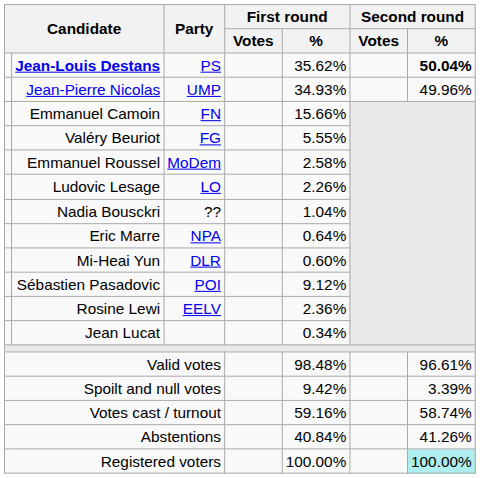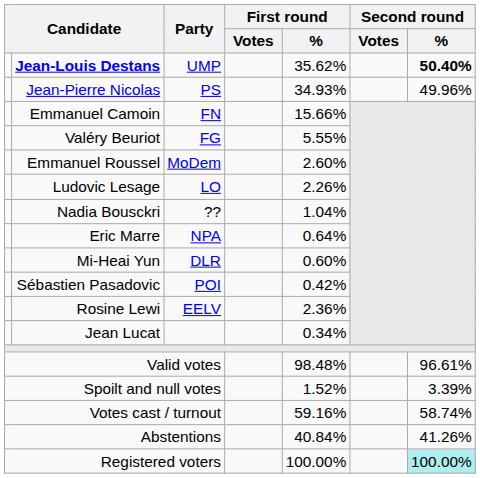(211, 65) PS -> (204, 65) UMP
(446, 65) 50.04% -> (446, 65) 50.40%
(204, 90) UMP -> (211, 90) PS
(325, 163) 2.58% -> (325, 163) 2.60%
(325, 284) 9.12% -> (325, 284) 0.42%
(325, 389) 9.42% -> (325, 389) 1.52%
